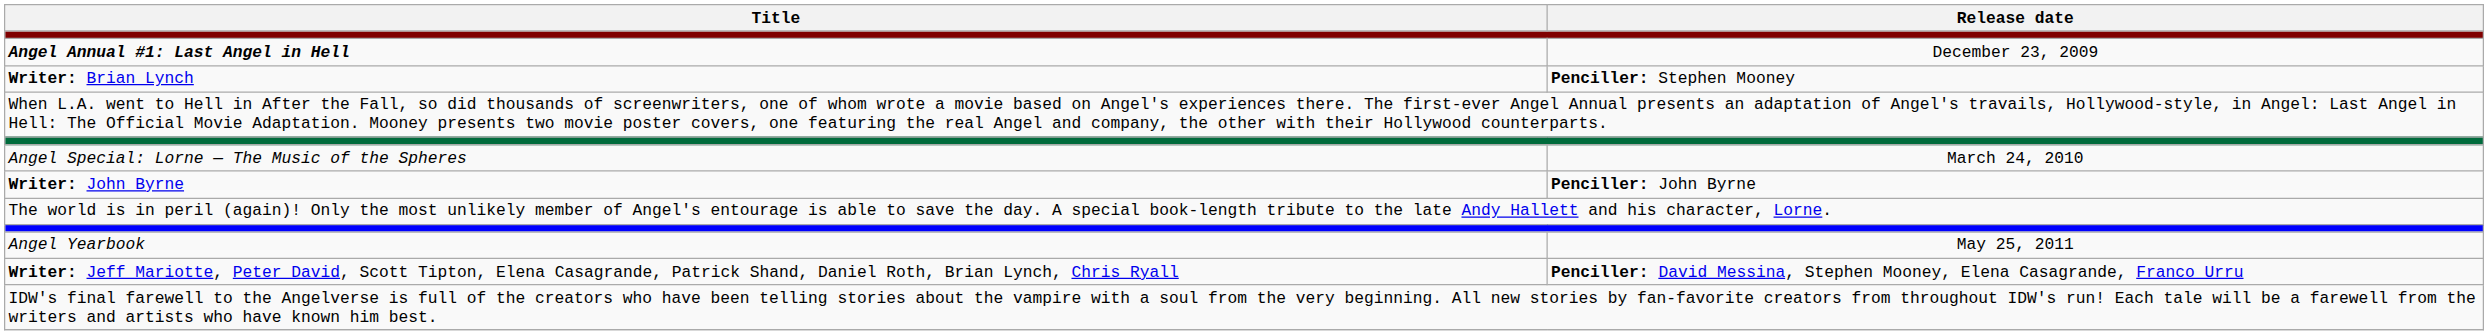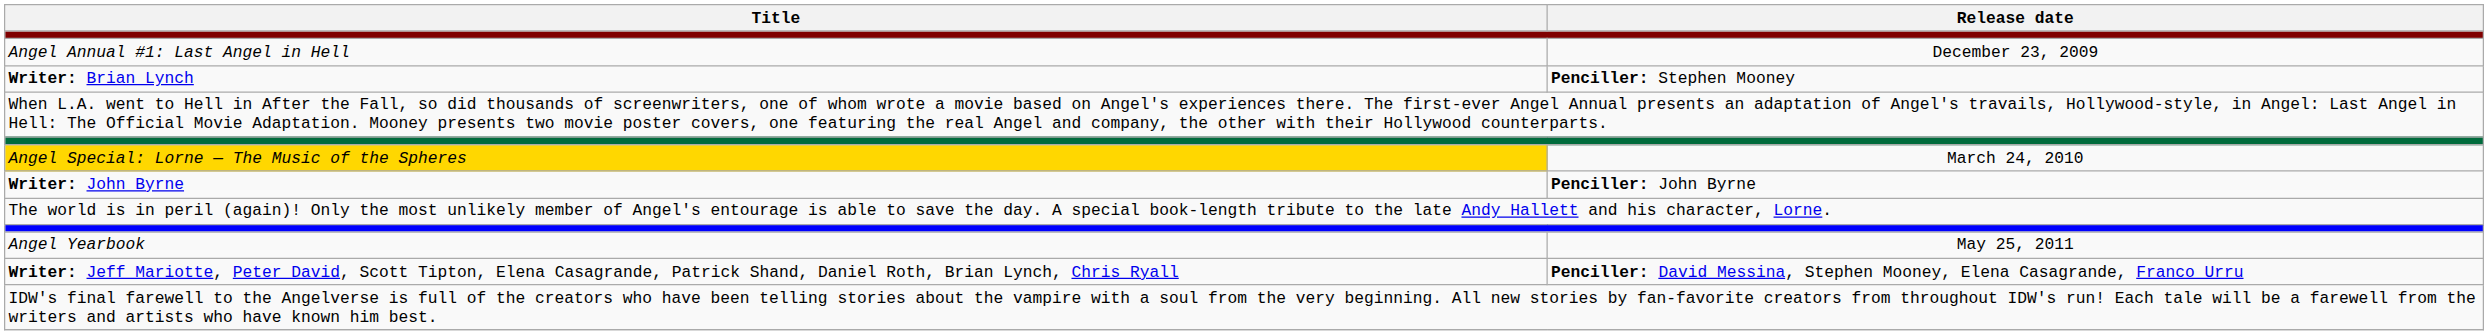(179, 52) bold -> (179, 52) normal
(238, 158) no background -> (238, 158) gold background
